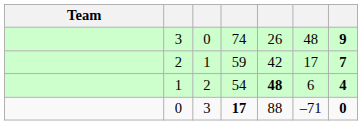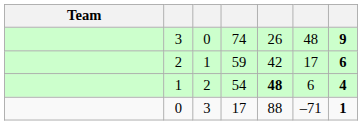(343, 62) 7 -> (343, 62) 6
(239, 108) bold -> (239, 108) normal
(343, 108) 0 -> (343, 108) 1
